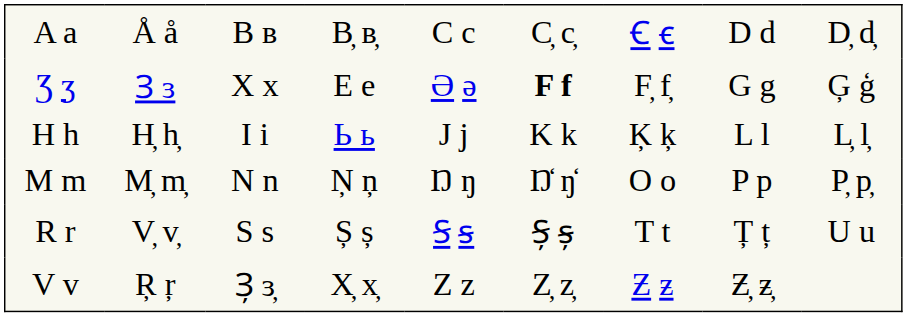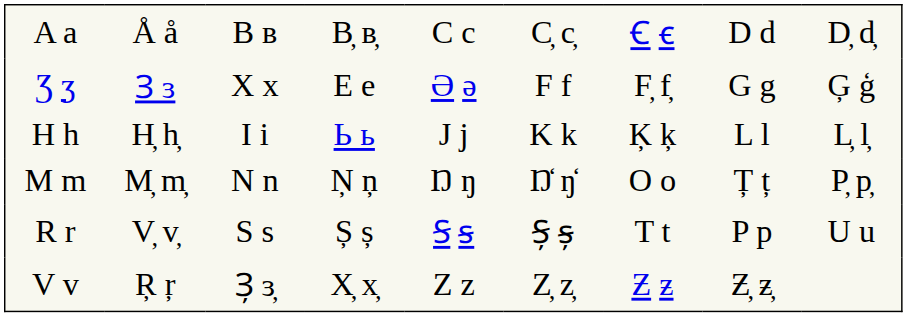(553, 85) bold -> (553, 85) normal
(752, 180) P p -> (752, 180) Ț ț
(752, 230) Ț ț -> (752, 230) P p
